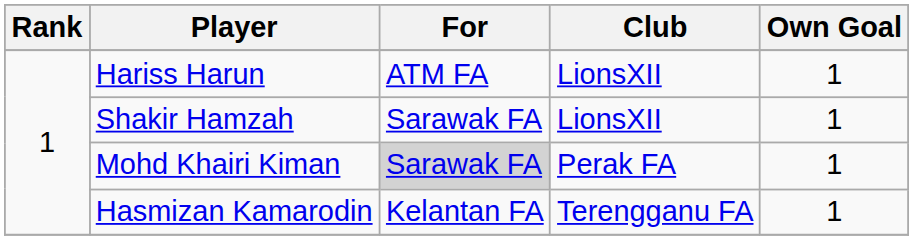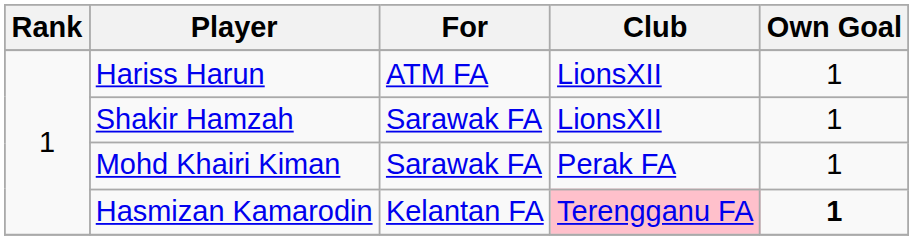(464, 165) lightgrey background -> (464, 165) no background
(655, 211) no background -> (655, 211) pink background
(834, 211) normal -> (834, 211) bold
